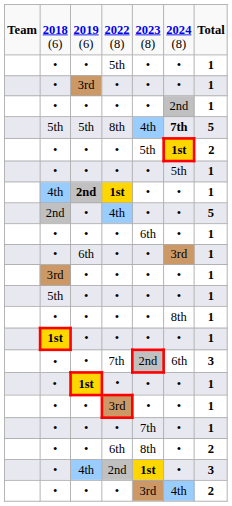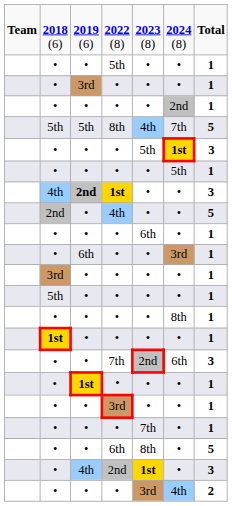(179, 127) bold -> (179, 127) normal
(211, 149) 2 -> (211, 149) 3
(211, 192) 1 -> (211, 192) 3
(211, 449) 2 -> (211, 449) 5
